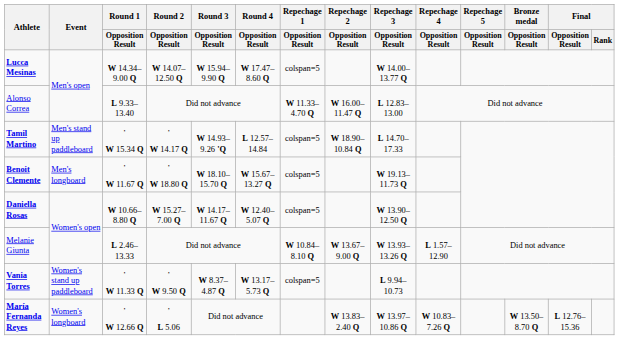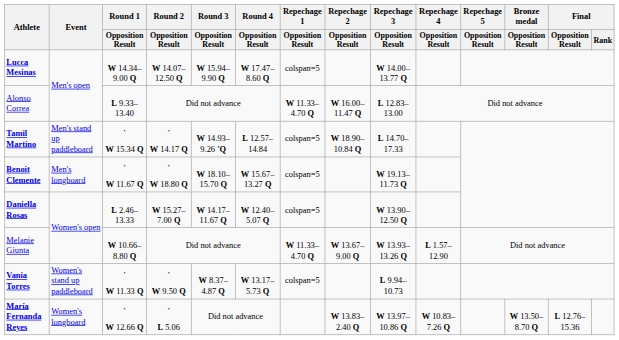(125, 215) W 10.66–8.80 Q -> (125, 215) L 2.46–13.33
(125, 250) L 2.46–13.33 -> (125, 250) W 10.66–8.80 Q
(302, 250) W 10.84–8.10 Q -> (302, 250) W 11.33–4.70 Q
